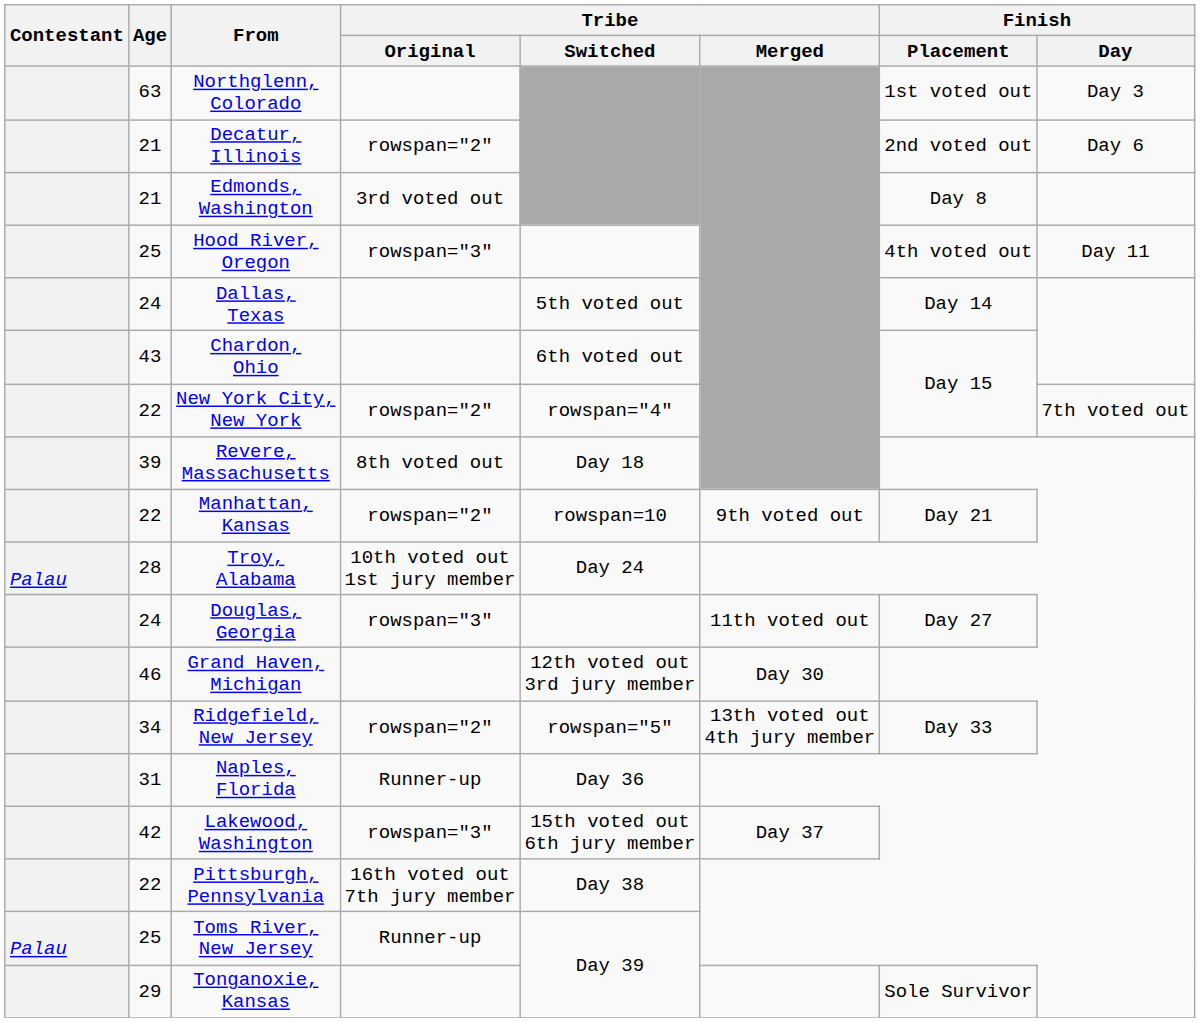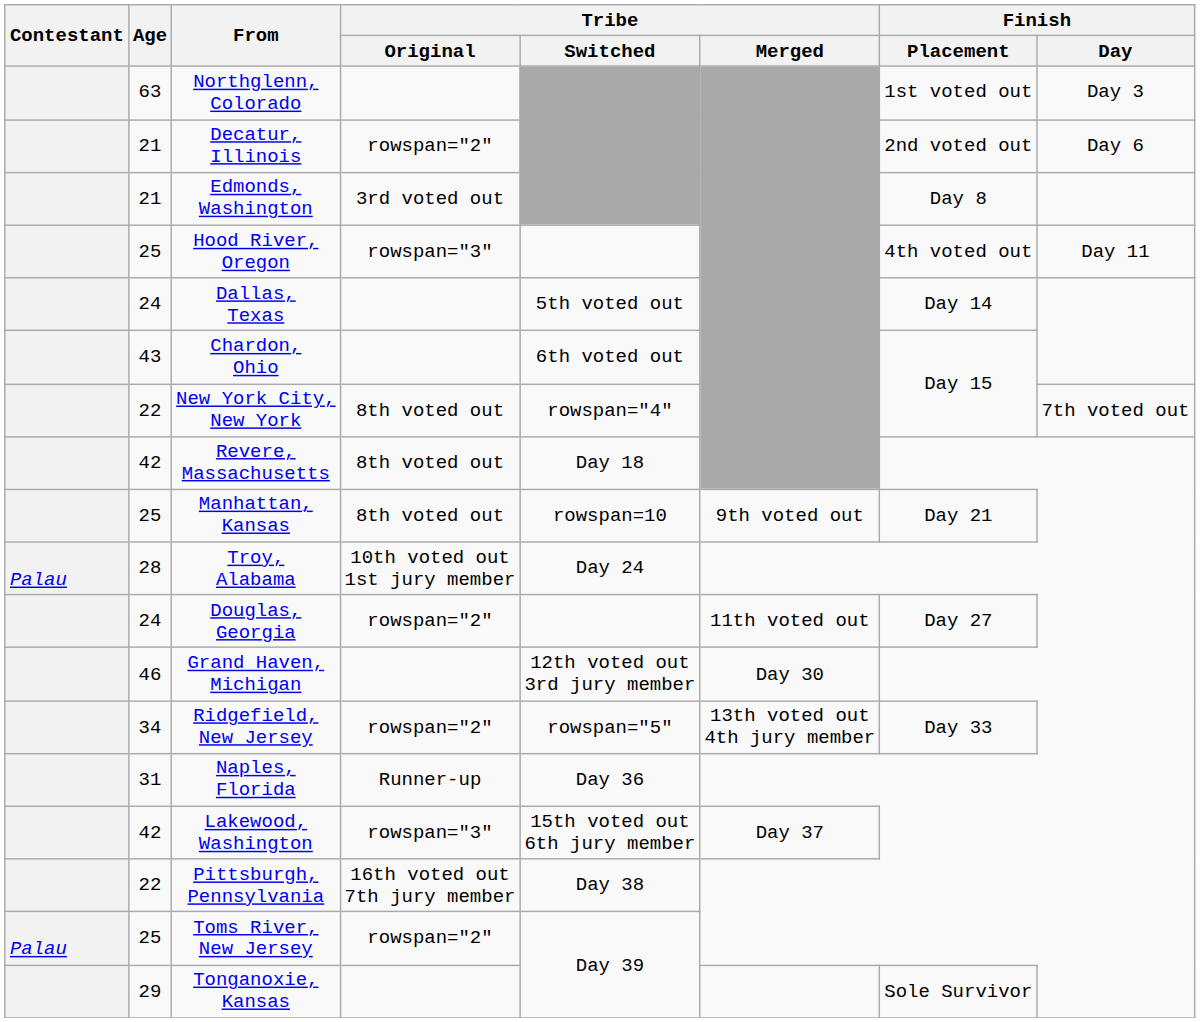(430, 410) rowspan="2" -> (430, 410) 8th voted out
(150, 463) 39 -> (150, 463) 42
(150, 516) 22 -> (150, 516) 25
(430, 516) rowspan="2" -> (430, 516) 8th voted out
(430, 621) rowspan="3" -> (430, 621) rowspan="2"
(430, 938) Runner-up -> (430, 938) rowspan="2"
